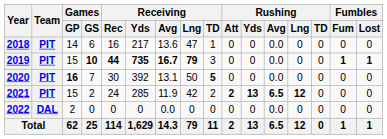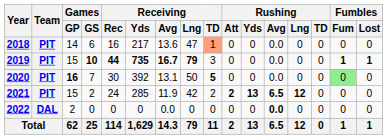(213, 45) no background -> (213, 45) lightsalmon background
(343, 77) no background -> (343, 77) lightgreen background
(276, 110) normal -> (276, 110) bold
